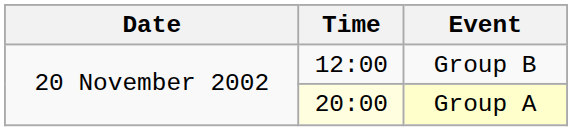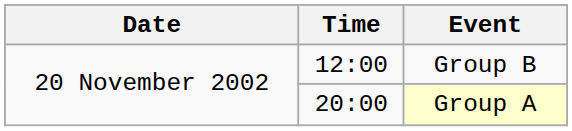(351, 105) lightyellow background -> (351, 105) no background
